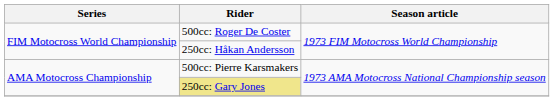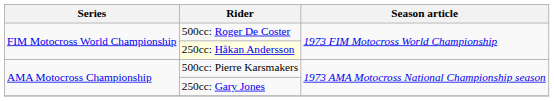(238, 50) no background -> (238, 50) lightyellow background
(223, 86) khaki background -> (223, 86) no background
